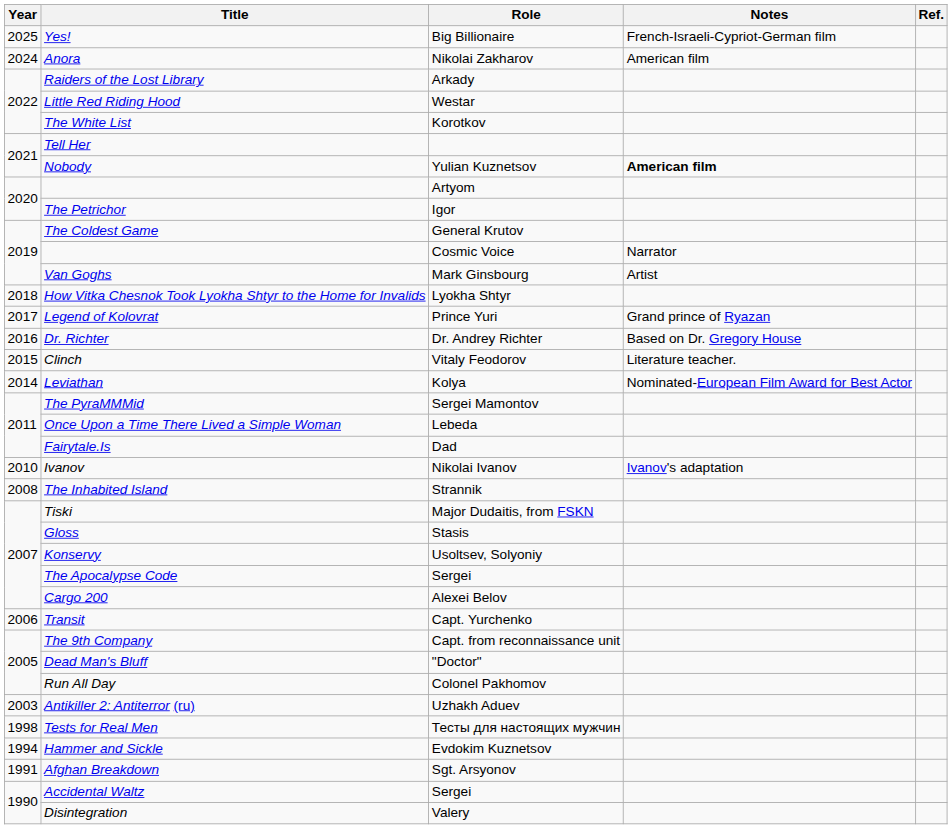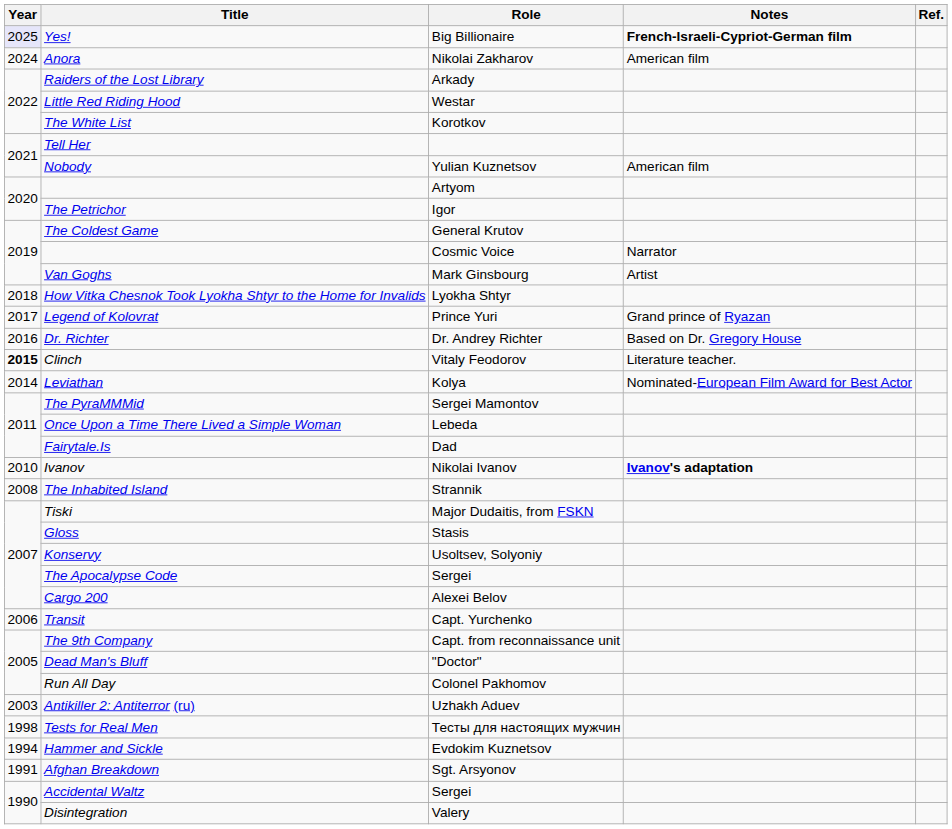(23, 36) no background -> (23, 36) lavender background
(731, 36) normal -> (739, 36) bold
(672, 166) bold -> (668, 166) normal
(23, 360) normal -> (23, 360) bold
(685, 468) normal -> (690, 468) bold
